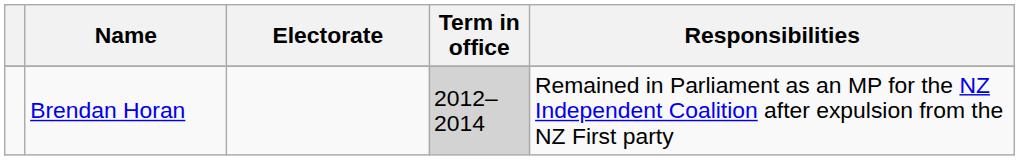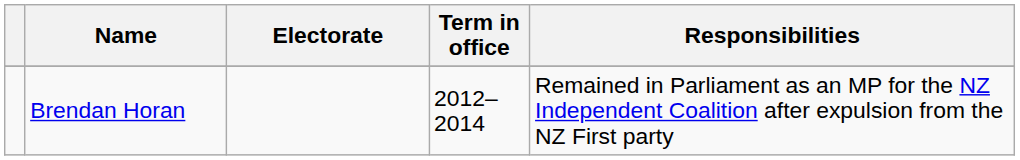(466, 110) lightgrey background -> (466, 110) no background
